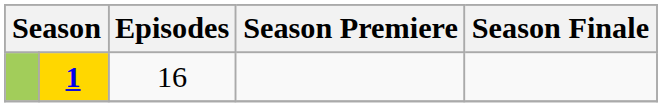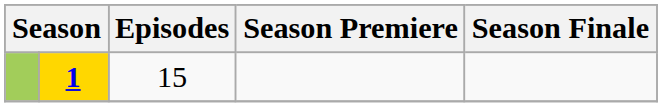(172, 76) 16 -> (172, 76) 15
